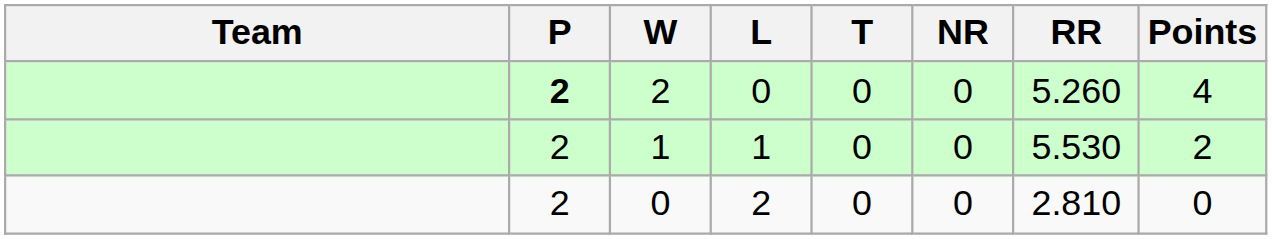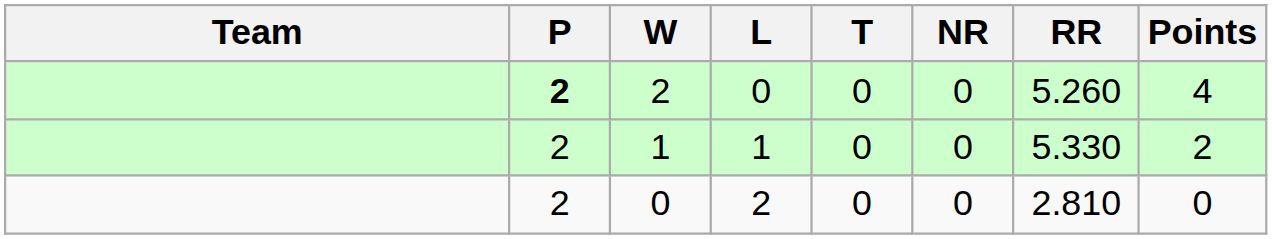(1076, 146) 5.530 -> (1076, 146) 5.330
